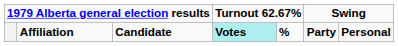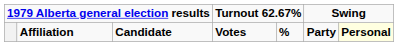(231, 32) paleturquoise background -> (231, 32) no background
(366, 32) no background -> (366, 32) lightyellow background
